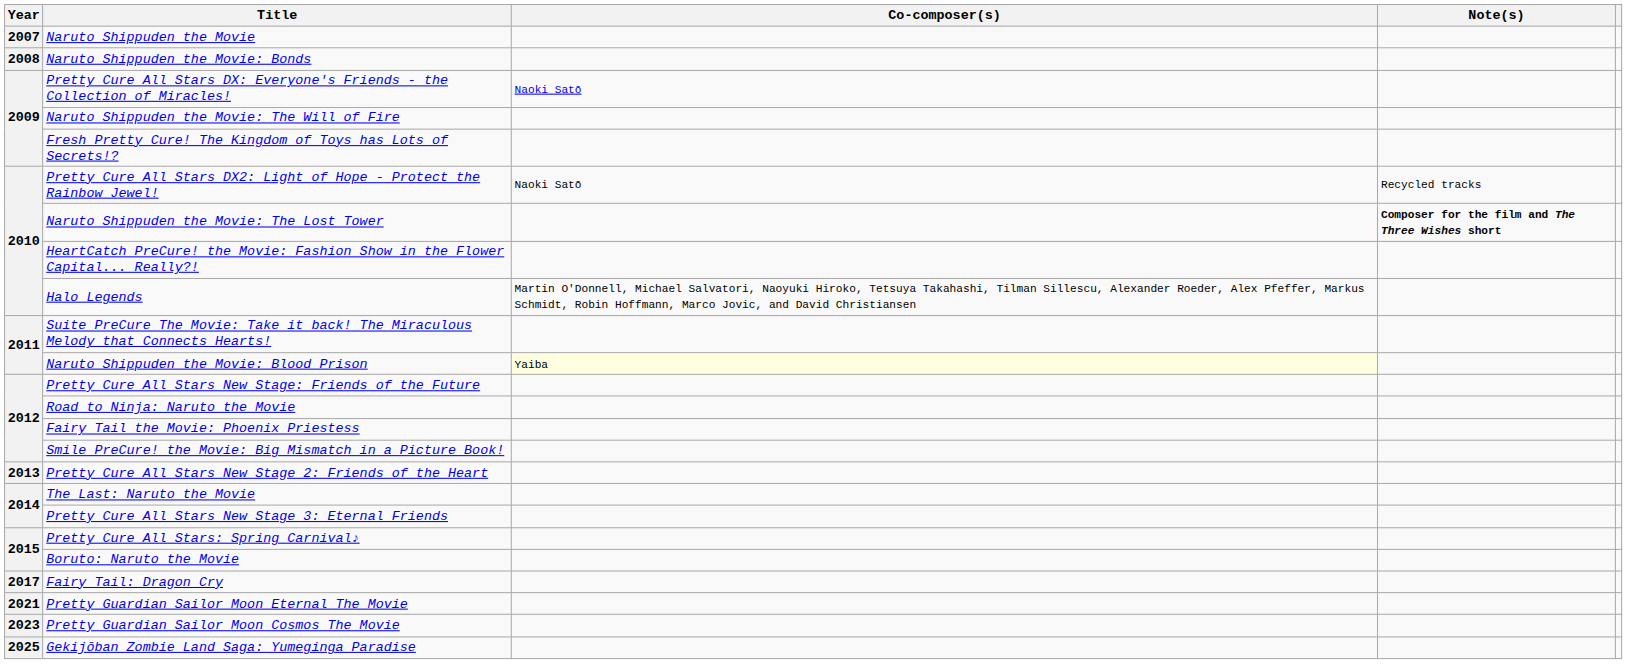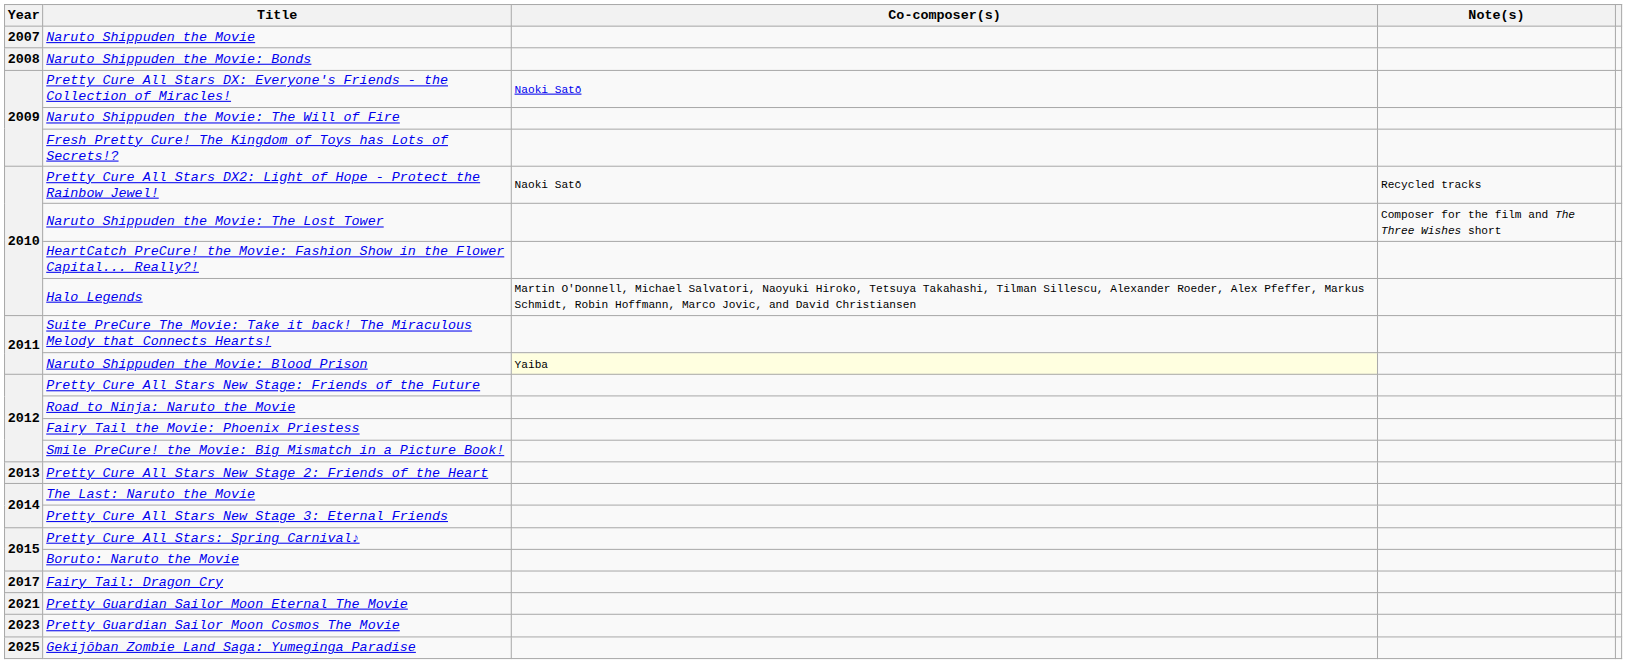(1478, 222) bold -> (1478, 223) normal
